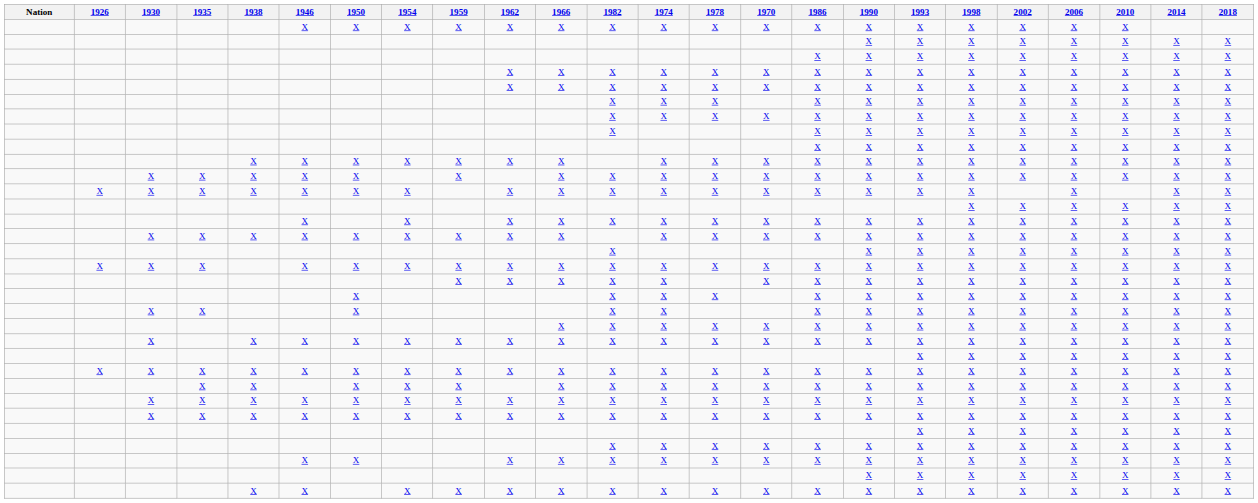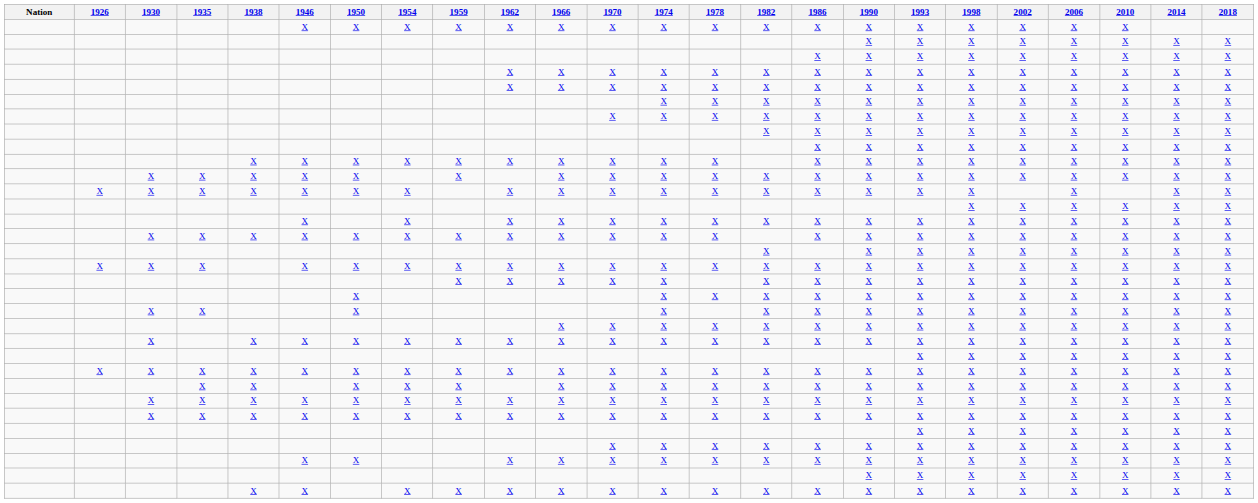columns swapped: (766, 12) <-> (612, 12)
